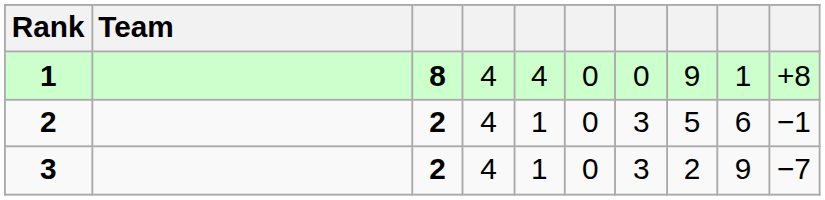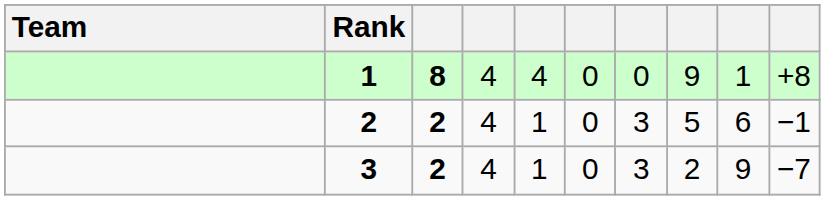columns swapped: (48, 28) <-> (136, 28)
